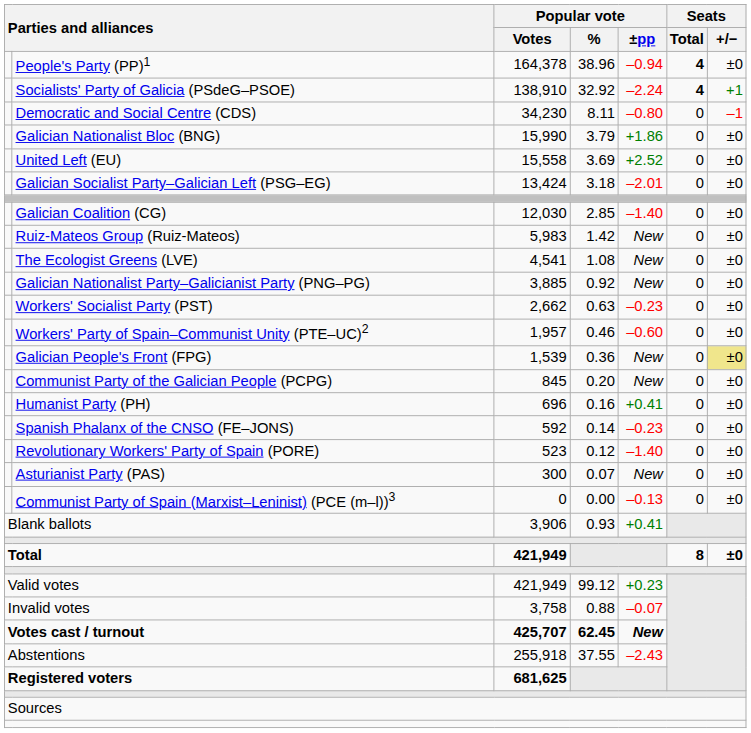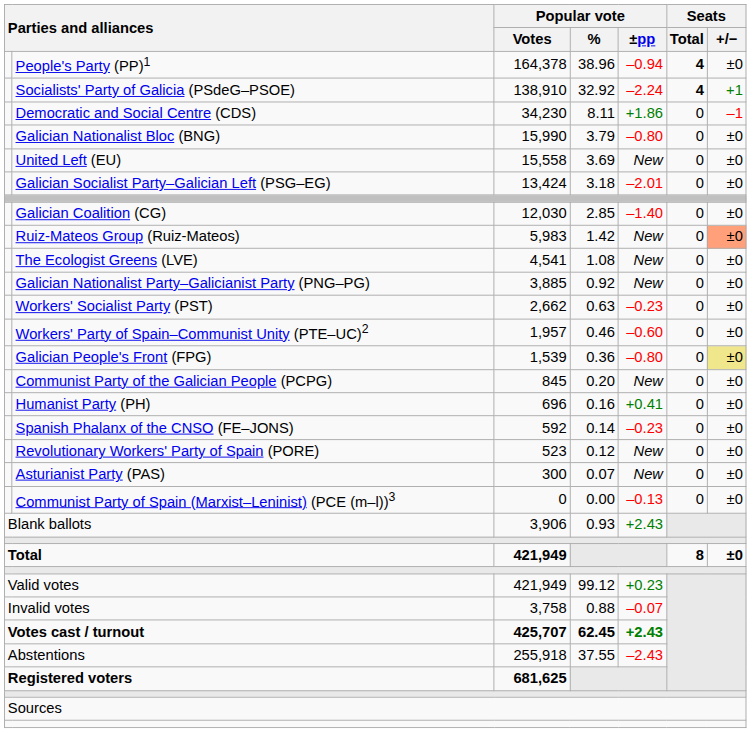(645, 113) –0.80 -> (644, 113) +1.86
(644, 136) +1.86 -> (645, 136) –0.80
(644, 160) +2.52 -> (648, 160) New
(735, 237) no background -> (735, 237) lightsalmon background
(648, 357) New -> (645, 357) –0.80
(645, 451) –1.40 -> (648, 451) New
(644, 525) +0.41 -> (644, 525) +2.43
(648, 632) New -> (644, 632) +2.43
